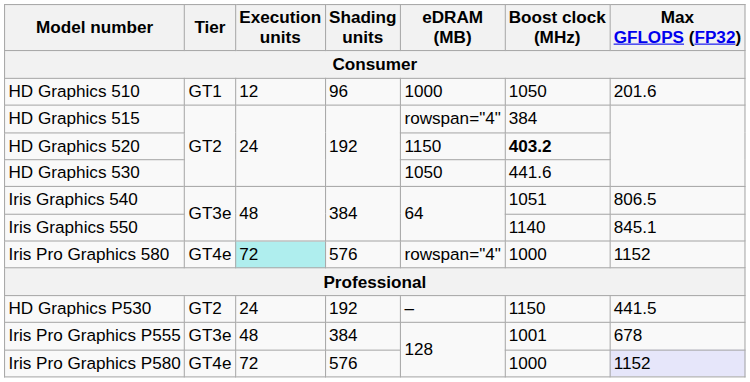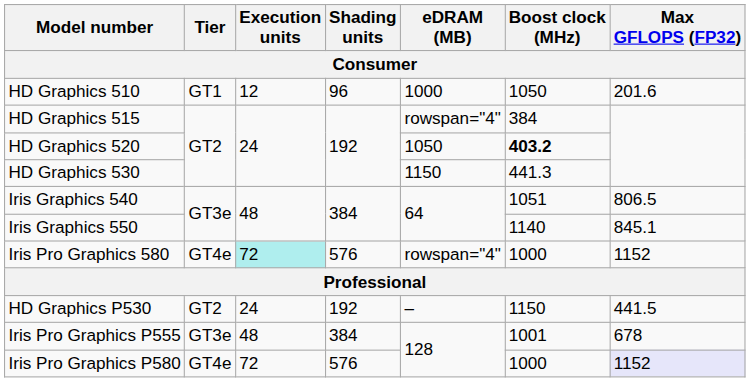(423, 145) 1150 -> (423, 145) 1050
(423, 173) 1050 -> (423, 173) 1150
(530, 173) 441.6 -> (530, 173) 441.3
